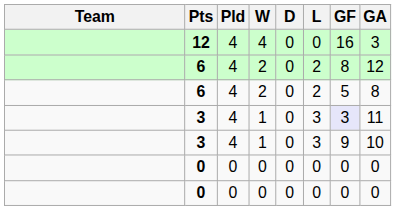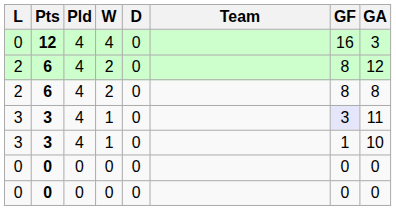columns swapped: (95, 17) <-> (317, 17)
(345, 92) 5 -> (345, 92) 8
(345, 142) 9 -> (345, 142) 1
